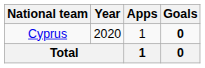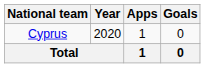(180, 33) bold -> (180, 33) normal
